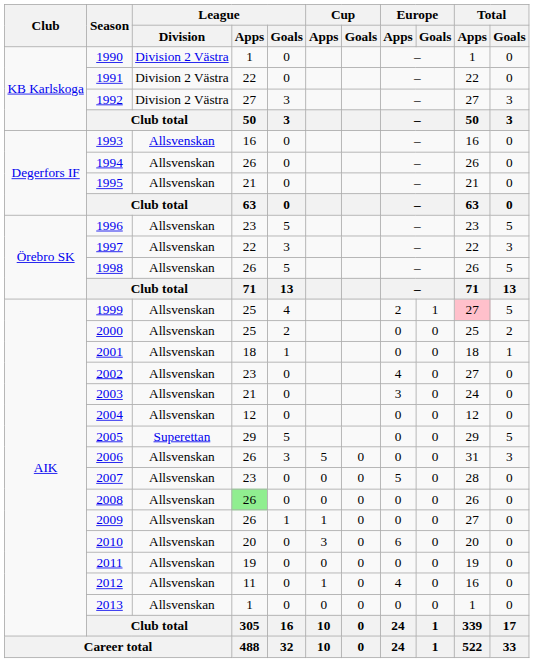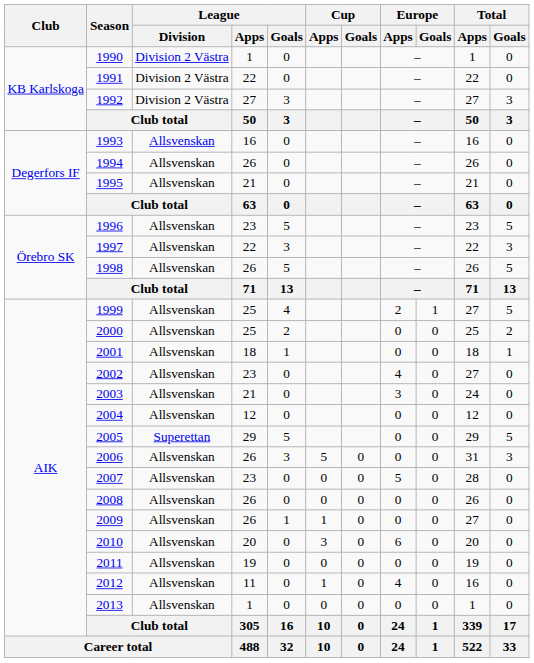(472, 309) pink background -> (472, 309) no background
(250, 499) lightgreen background -> (250, 499) no background
